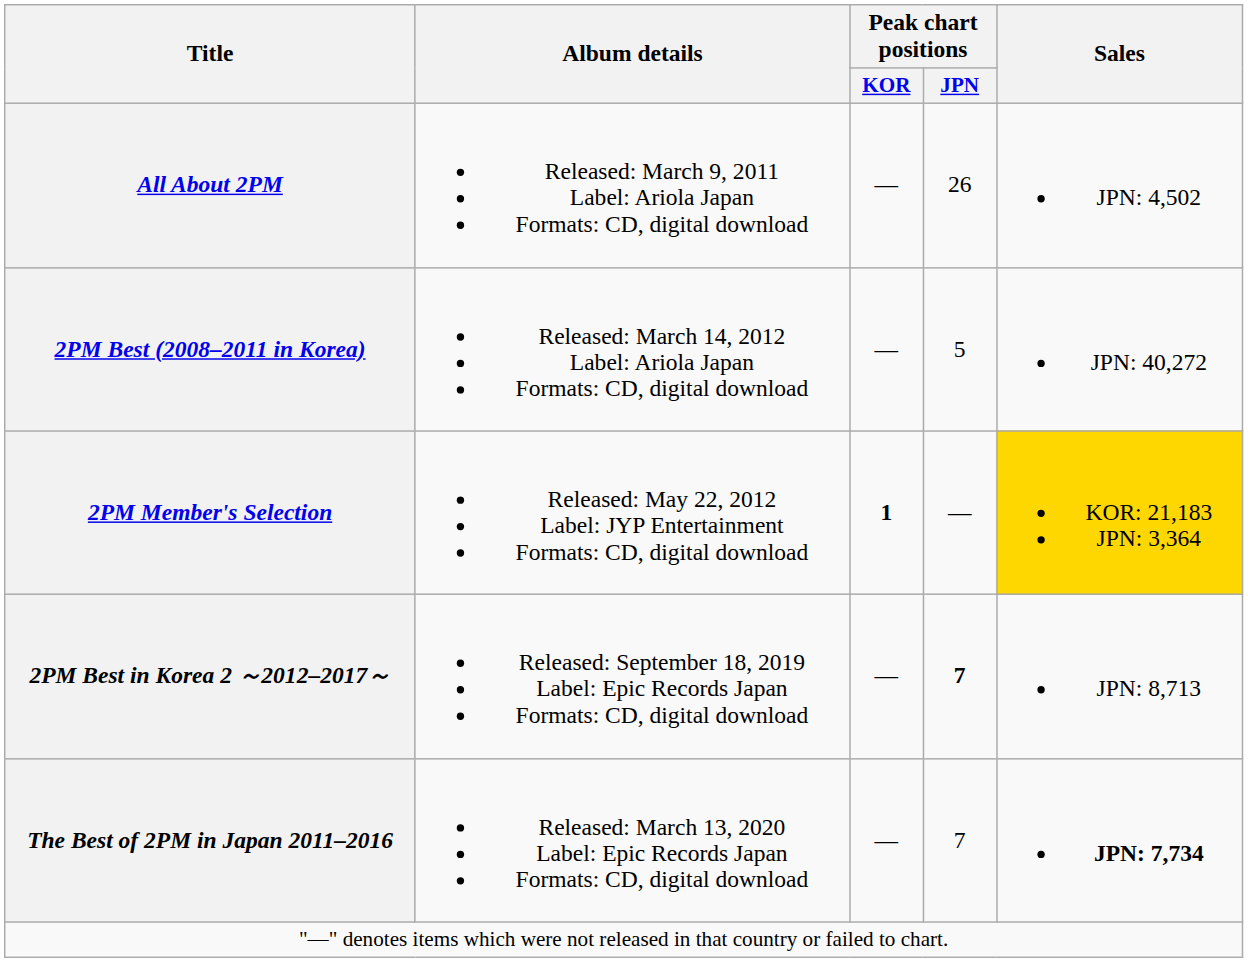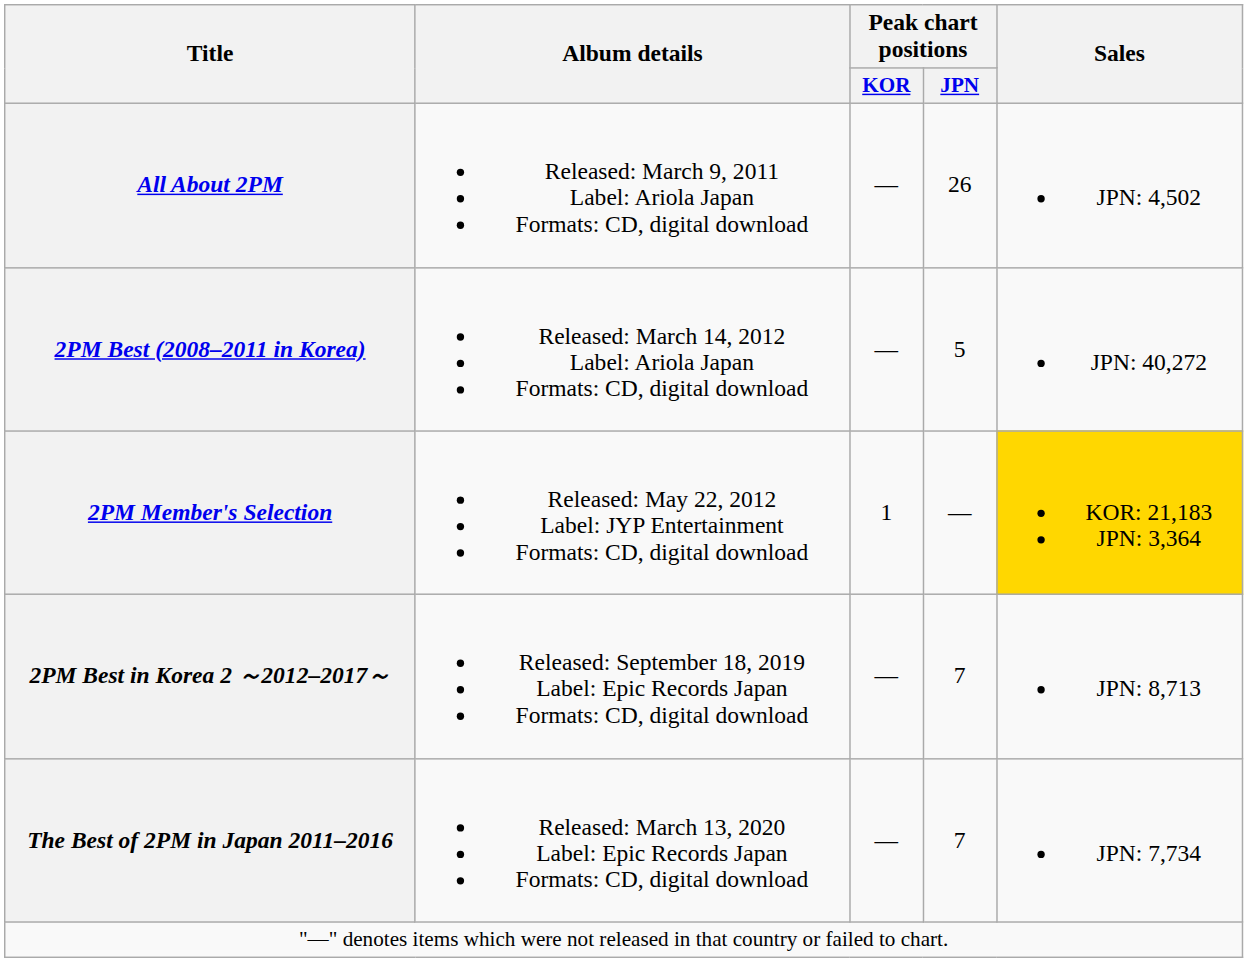(886, 512) bold -> (886, 512) normal
(960, 676) bold -> (960, 676) normal
(1119, 853) bold -> (1119, 853) normal
